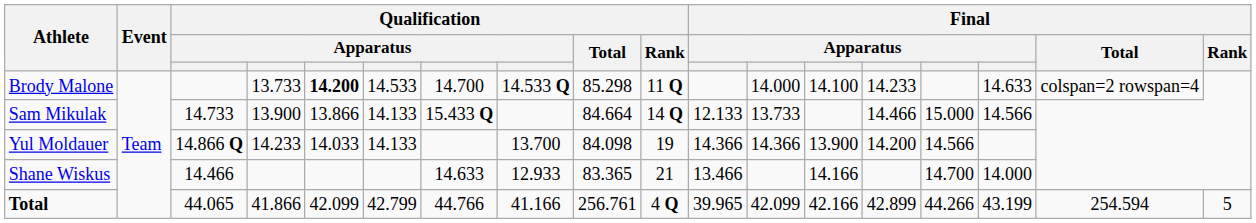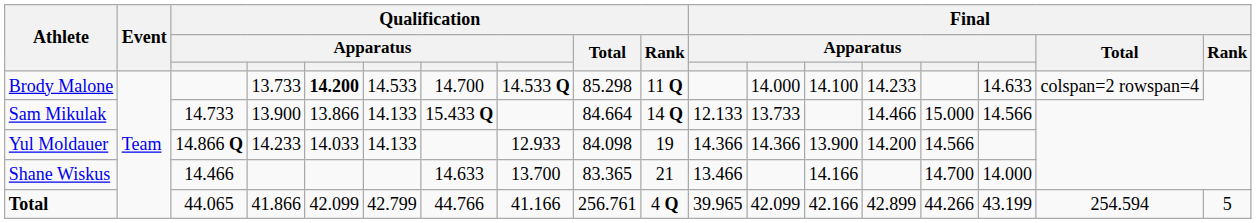(536, 144) 13.700 -> (536, 144) 12.933
(536, 174) 12.933 -> (536, 174) 13.700
